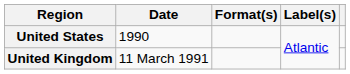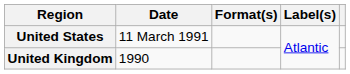(134, 36) 1990 -> (164, 36) 11 March 1991
(164, 58) 11 March 1991 -> (134, 58) 1990
